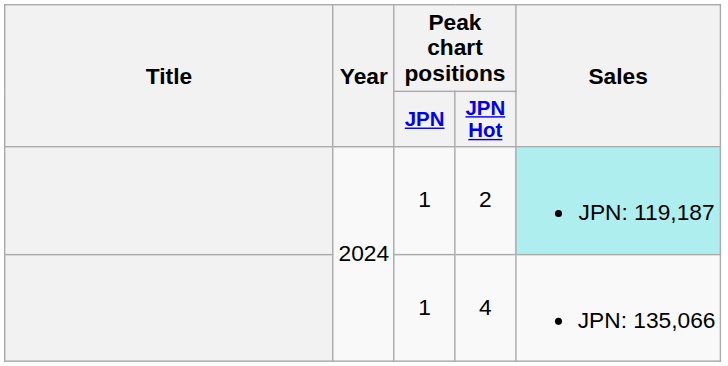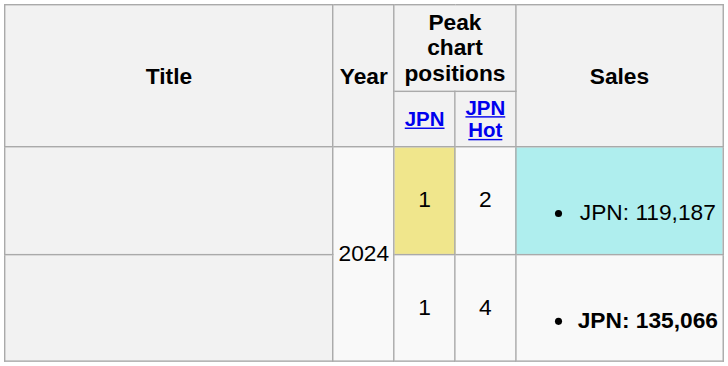(425, 200) no background -> (425, 200) khaki background
(618, 320) normal -> (619, 320) bold
